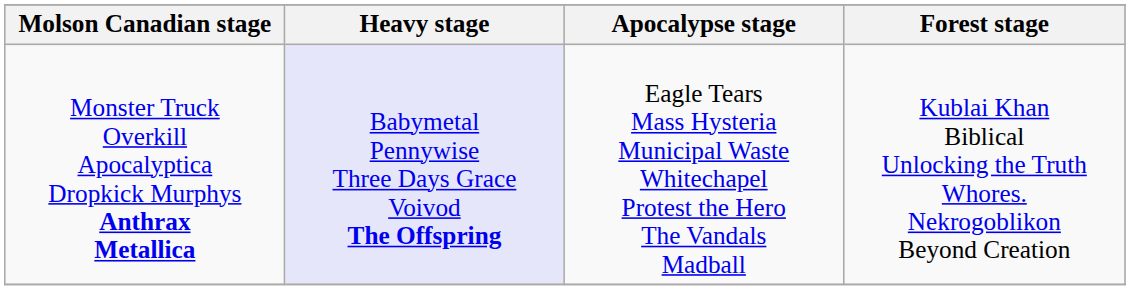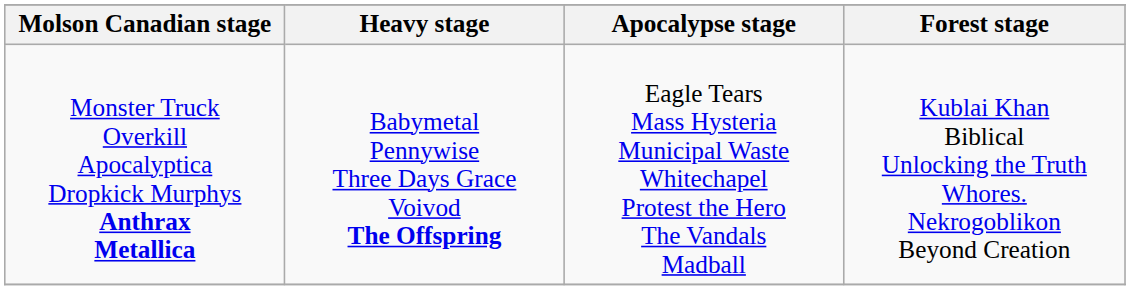(424, 178) lavender background -> (424, 178) no background
